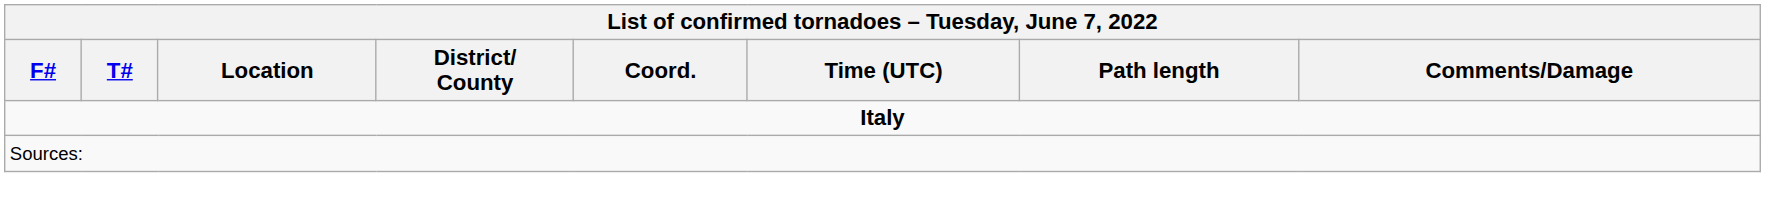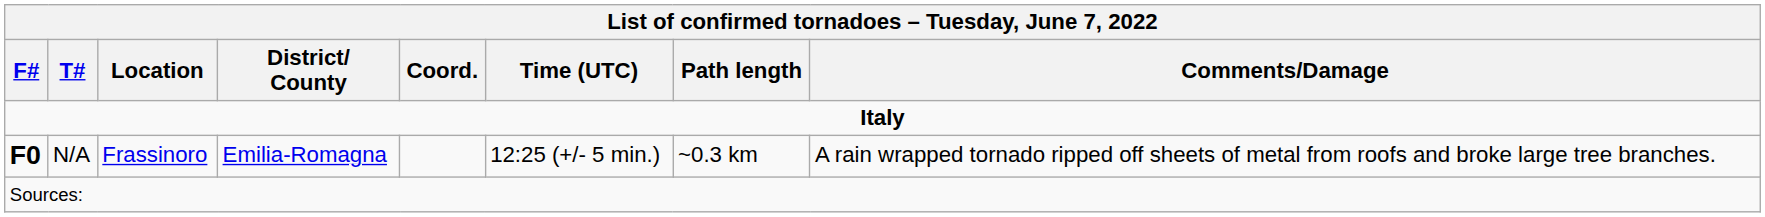+ row: (25, 155)
